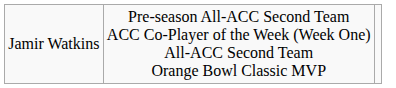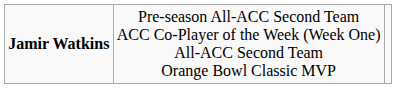(54, 44) normal -> (59, 44) bold
